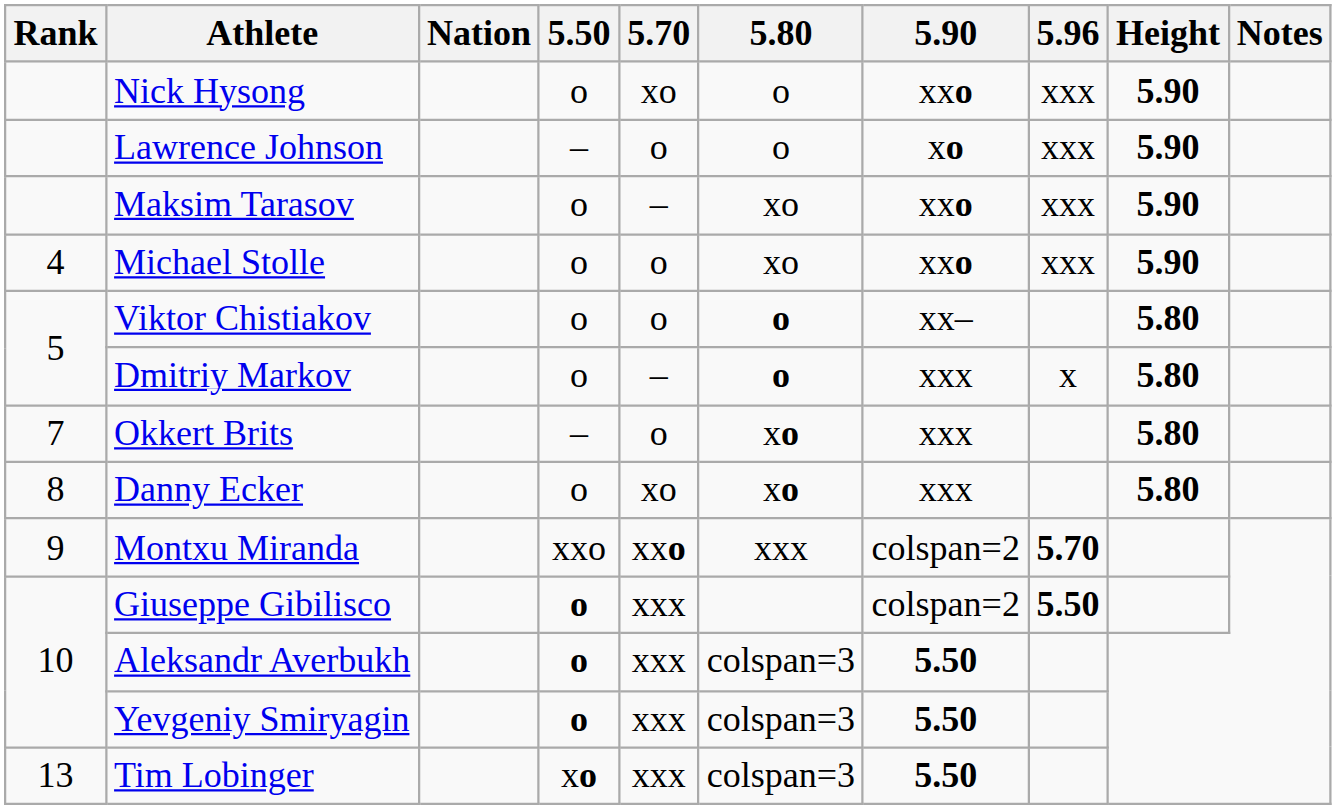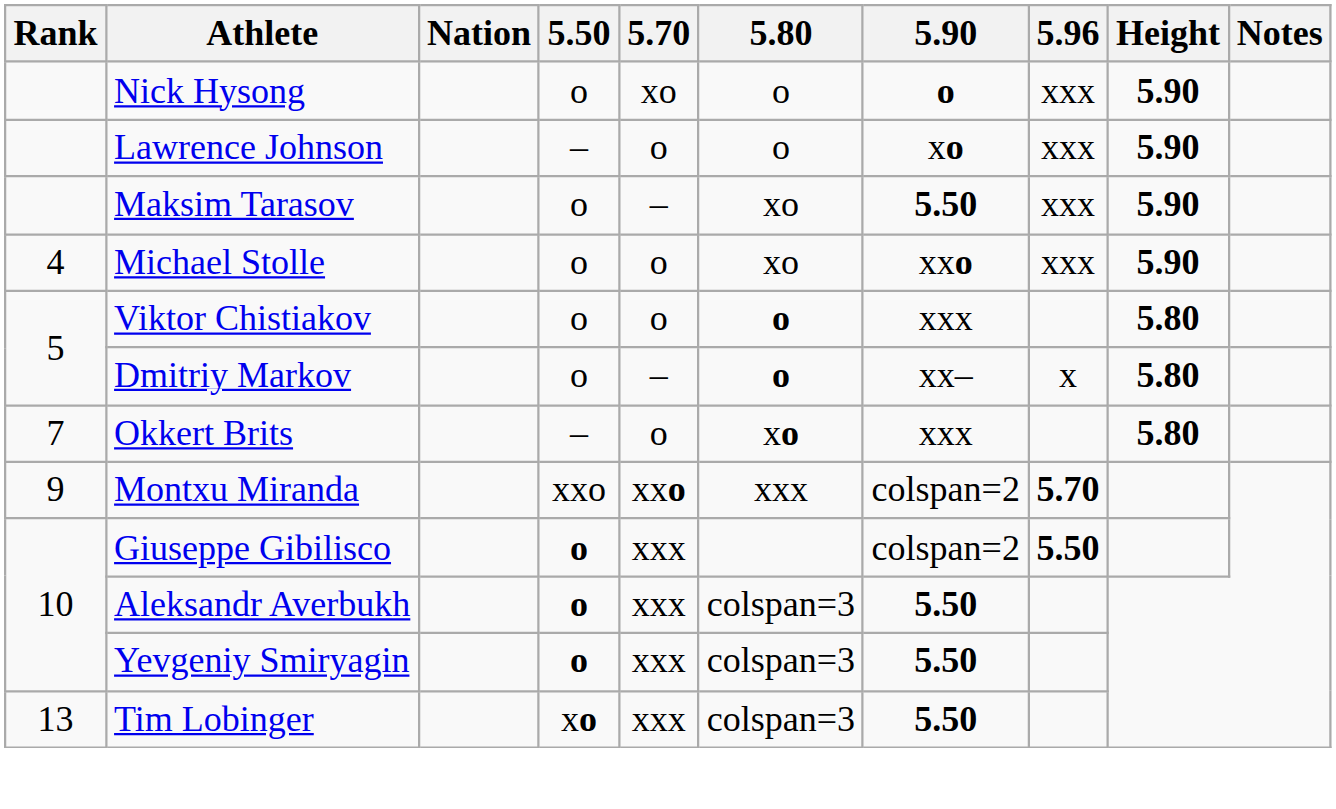(946, 90) xxo -> (946, 90) o
(946, 204) xxo -> (946, 204) 5.50
(946, 318) xx– -> (946, 318) xxx
(946, 375) xxx -> (946, 375) xx–
- row: (209, 489)
